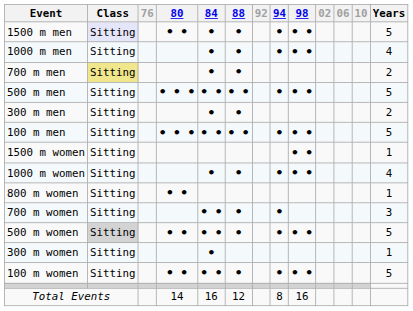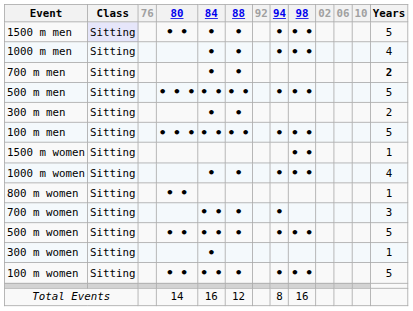(113, 72) khaki background -> (113, 72) no background
(389, 72) normal -> (389, 72) bold
(113, 233) lightgrey background -> (113, 233) no background
